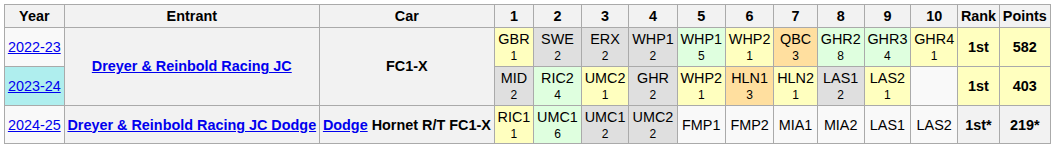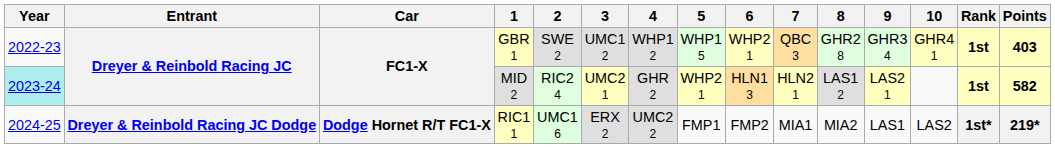(605, 47) ERX 2 -> (605, 47) UMC1 2
(1025, 47) 582 -> (1025, 47) 403
(1025, 86) 403 -> (1025, 86) 582
(605, 125) UMC1 2 -> (605, 125) ERX 2
